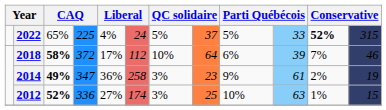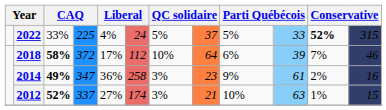(58, 35) 65% -> (58, 35) 33%
(372, 75) 19 -> (372, 75) 16
(85, 95) 336 -> (85, 95) 337
(211, 95) 25 -> (211, 95) 21
